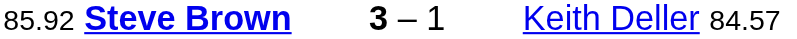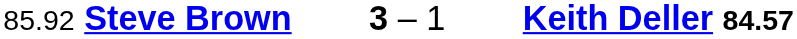(652, 18) normal -> (658, 18) bold
